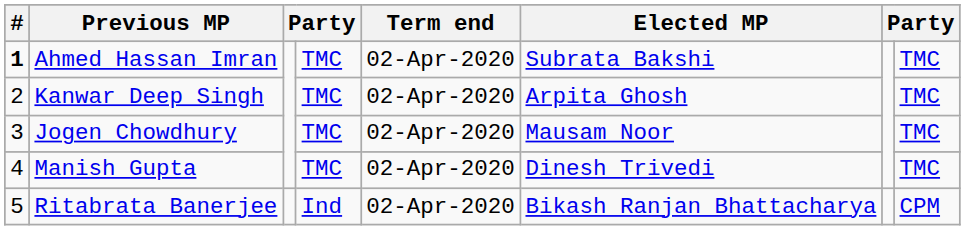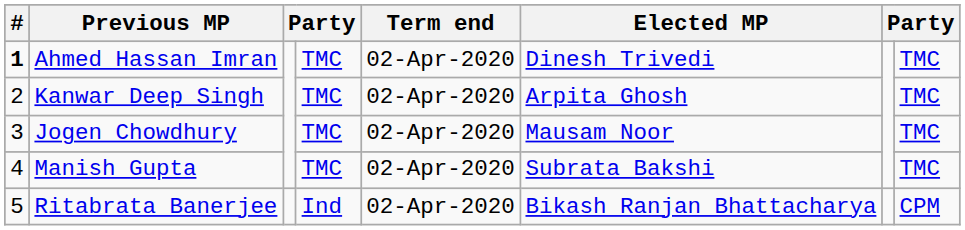(620, 60) Subrata Bakshi -> (620, 60) Dinesh Trivedi
(620, 170) Dinesh Trivedi -> (620, 170) Subrata Bakshi
